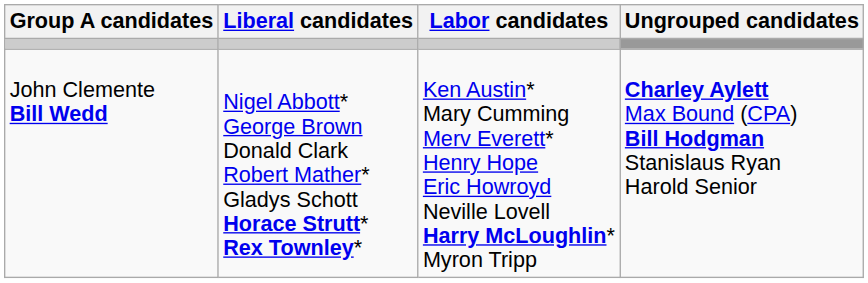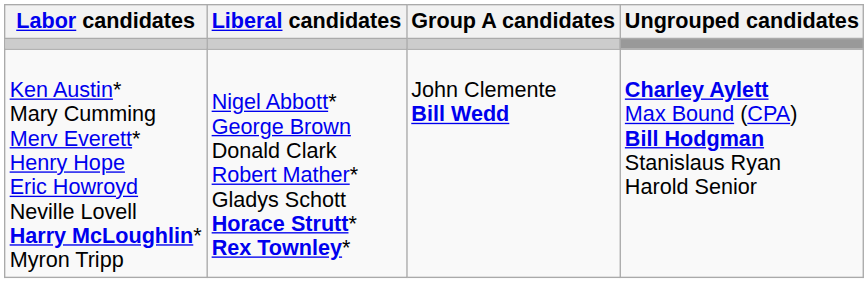columns swapped: (519, 21) <-> (111, 21)
